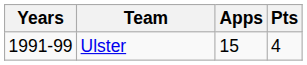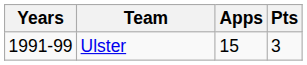(276, 45) 4 -> (276, 45) 3
